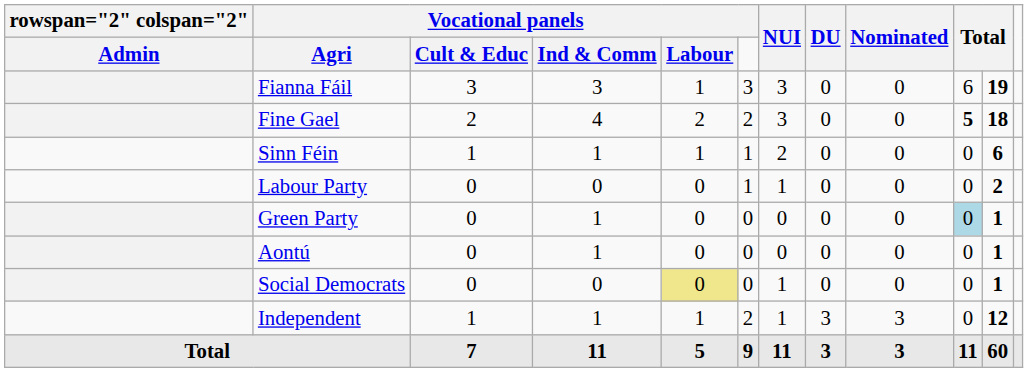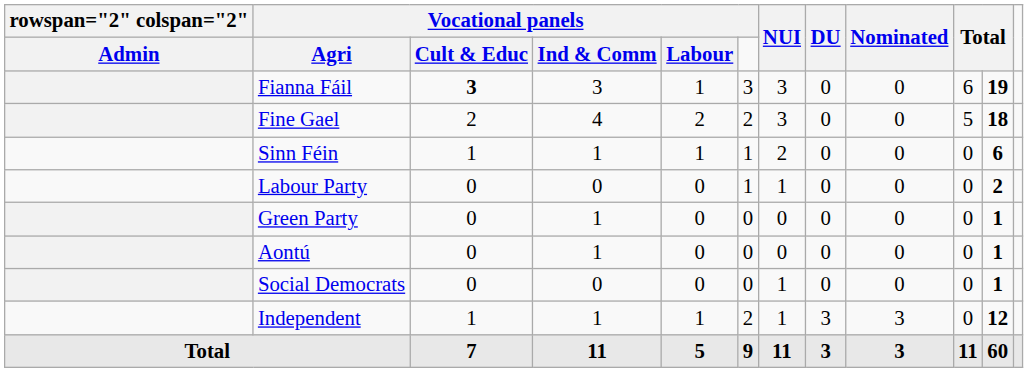(471, 86) normal -> (471, 86) bold
(968, 119) bold -> (968, 119) normal
(968, 218) lightblue background -> (968, 218) no background
(700, 284) khaki background -> (700, 284) no background
